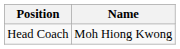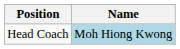(123, 34) no background -> (123, 34) lightblue background
